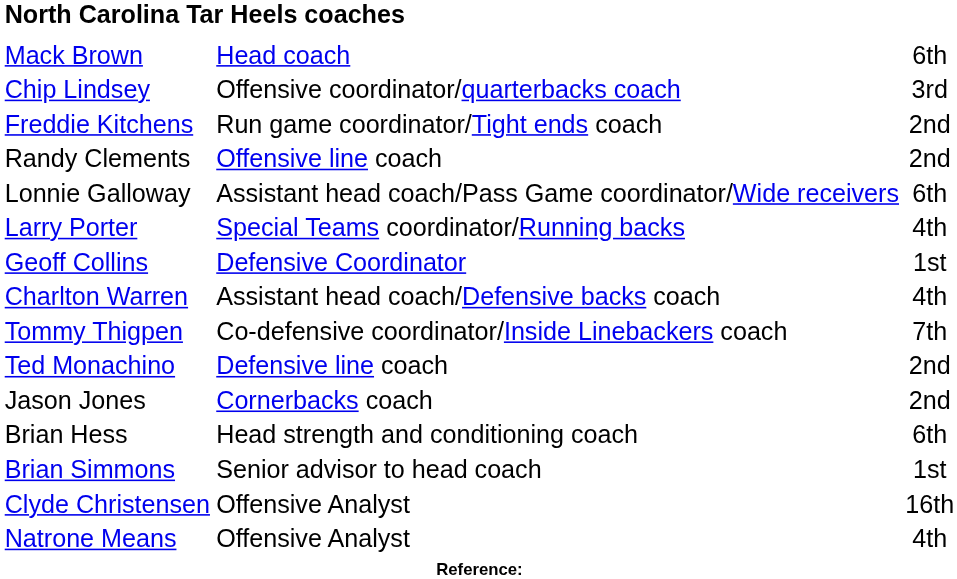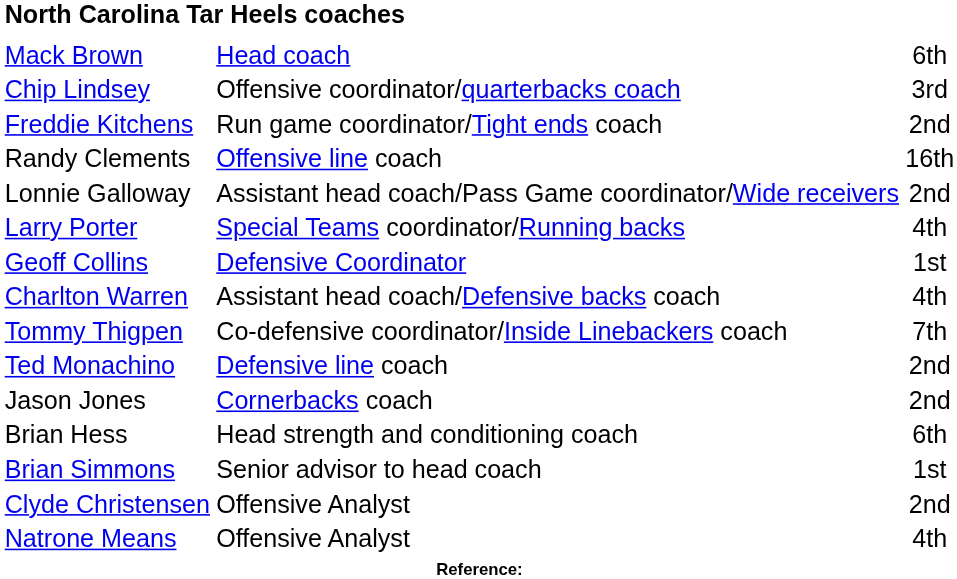(930, 158) 2nd -> (930, 158) 16th
(930, 193) 6th -> (930, 193) 2nd
(930, 504) 16th -> (930, 504) 2nd
